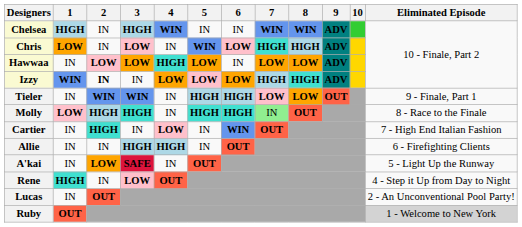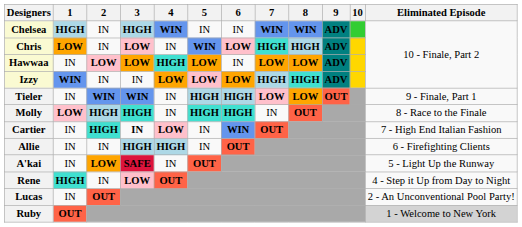(104, 79) bold -> (104, 79) normal
(272, 113) lightgreen background -> (272, 113) no background
(137, 130) normal -> (137, 130) bold
